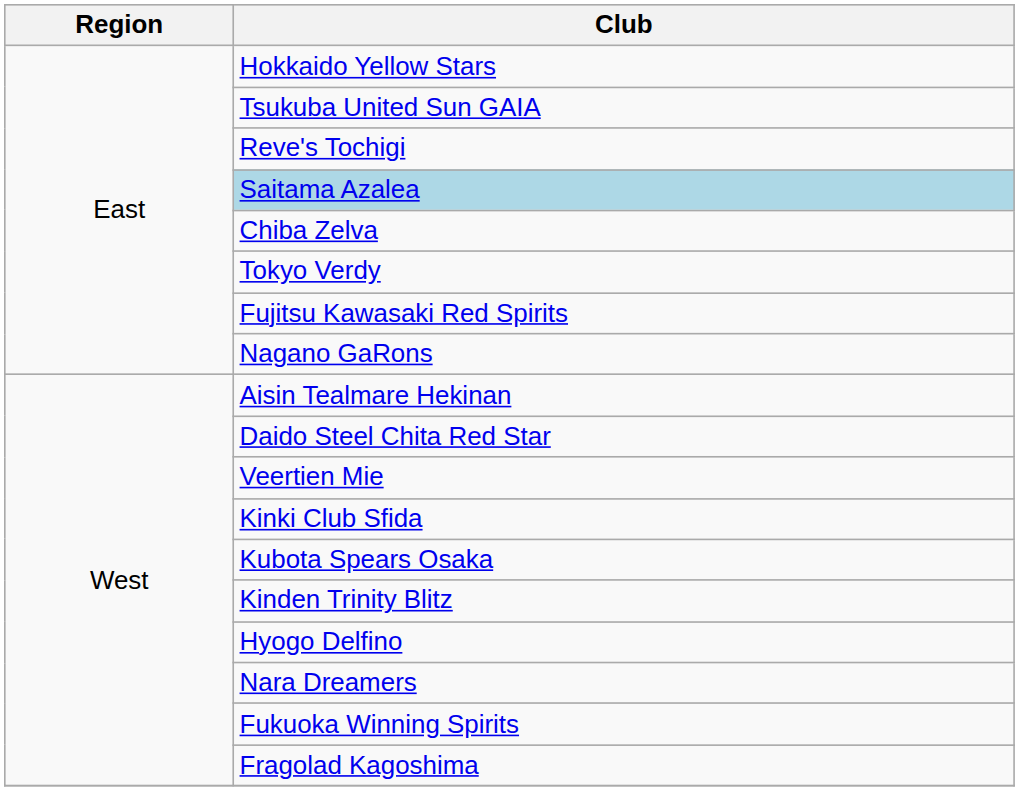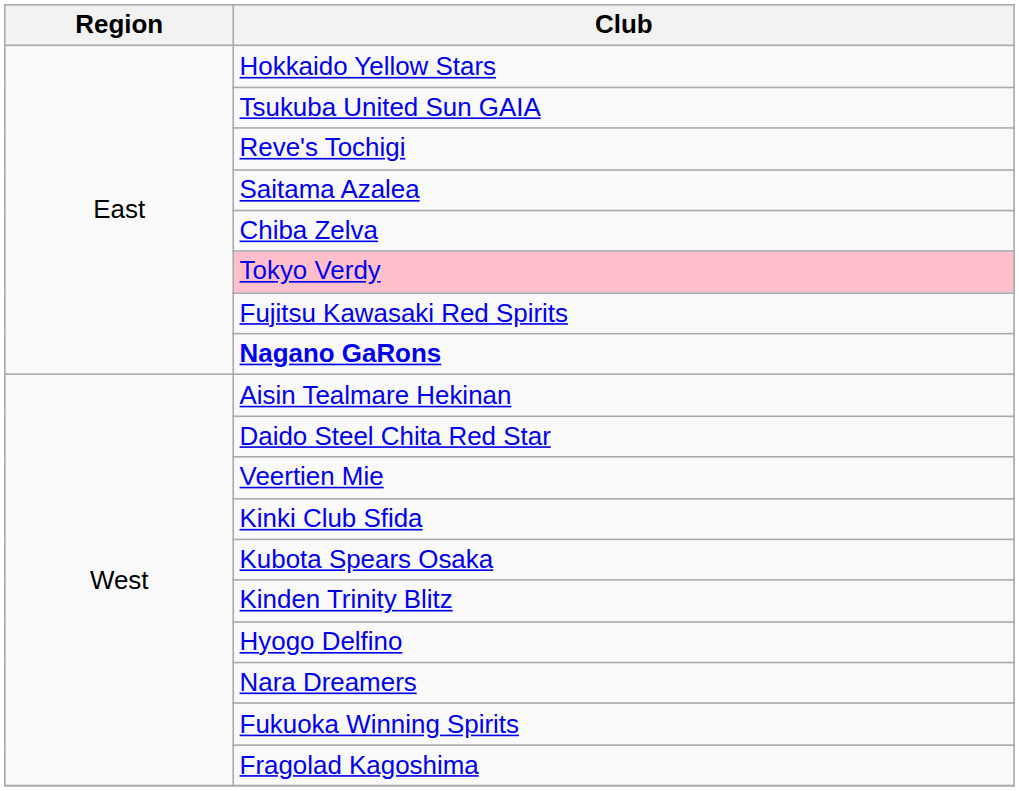(330, 189) lightblue background -> (330, 189) no background
(310, 271) no background -> (310, 271) pink background
(336, 353) normal -> (340, 353) bold
